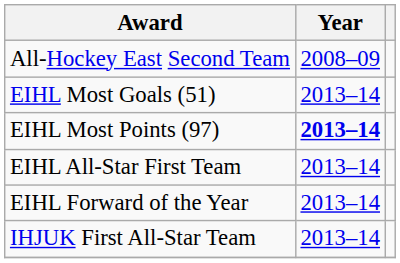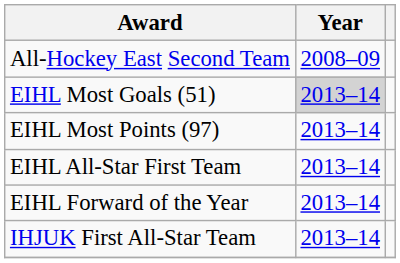(340, 94) no background -> (340, 94) lightgrey background
(340, 130) bold -> (340, 130) normal
